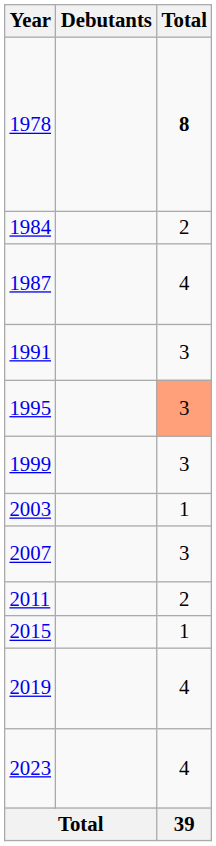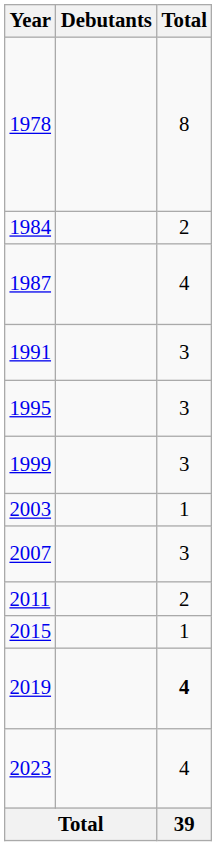(184, 124) bold -> (184, 124) normal
(184, 408) lightsalmon background -> (184, 408) no background
(184, 688) normal -> (184, 688) bold
